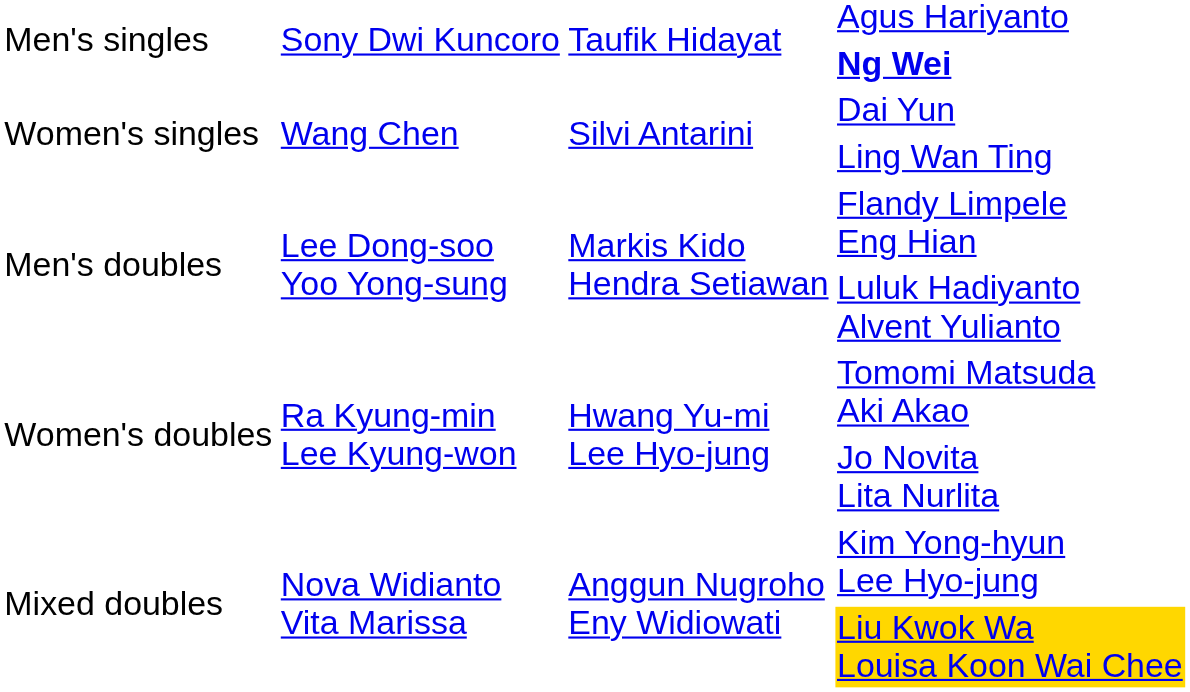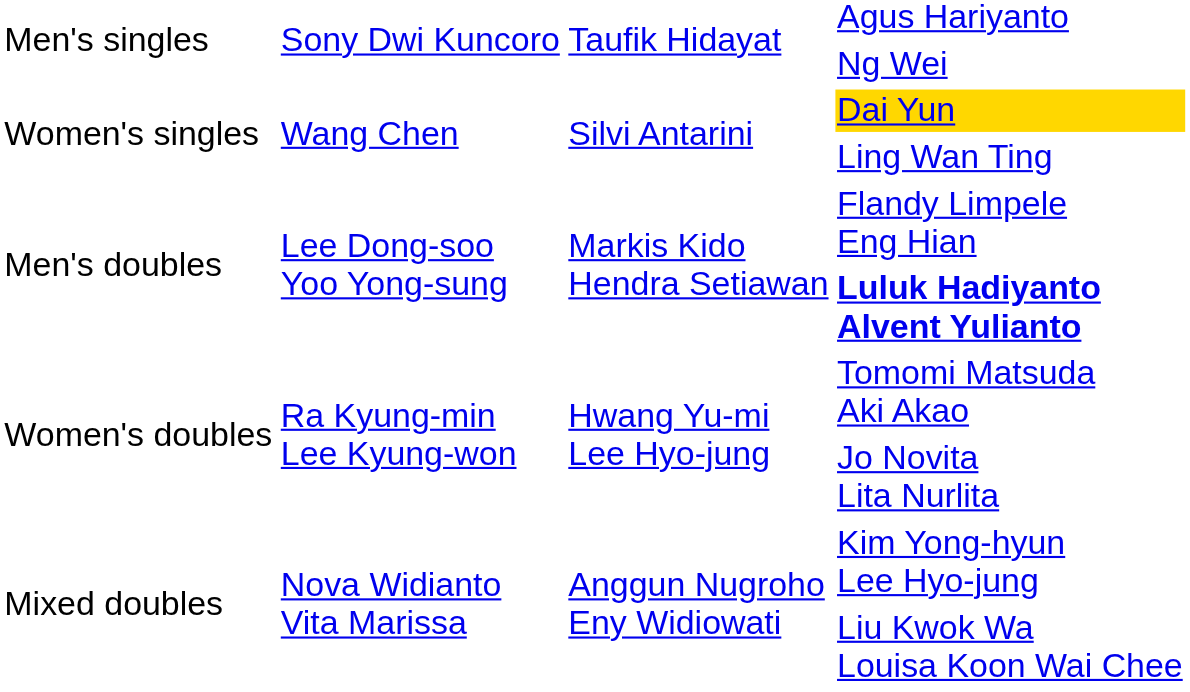(894, 63) bold -> (892, 63) normal
(896, 110) no background -> (896, 110) gold background
(959, 307) normal -> (969, 307) bold
(1010, 646) gold background -> (1010, 646) no background
